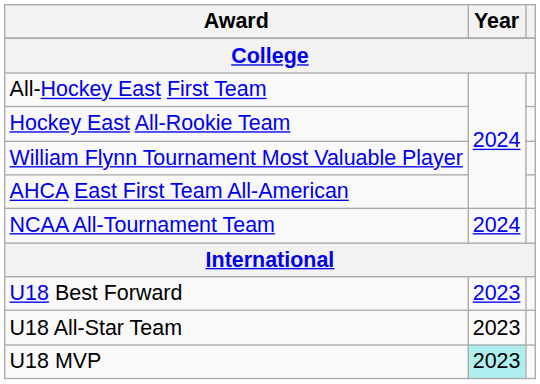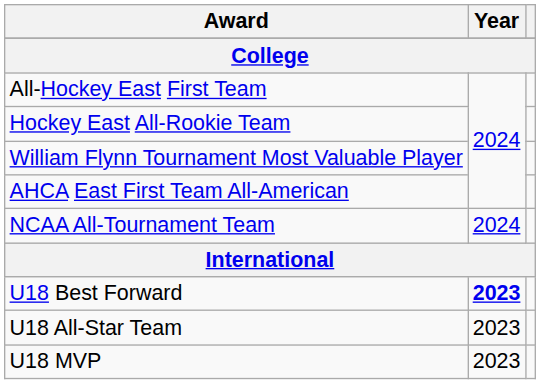(497, 293) normal -> (497, 293) bold
(497, 361) paleturquoise background -> (497, 361) no background
